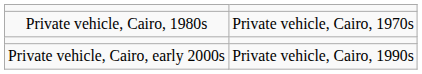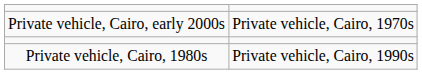(117, 24) Private vehicle, Cairo, 1980s -> (117, 24) Private vehicle, Cairo, early 2000s
(117, 56) Private vehicle, Cairo, early 2000s -> (117, 56) Private vehicle, Cairo, 1980s
